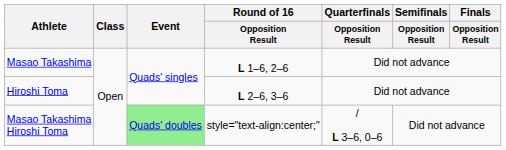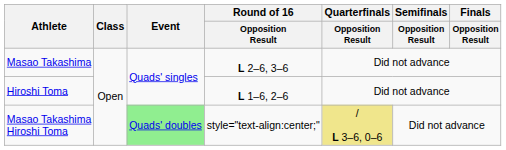(263, 69) L 1–6, 2–6 -> (263, 69) L 2–6, 3–6
(263, 97) L 2–6, 3–6 -> (263, 97) L 1–6, 2–6
(357, 125) no background -> (357, 125) khaki background
